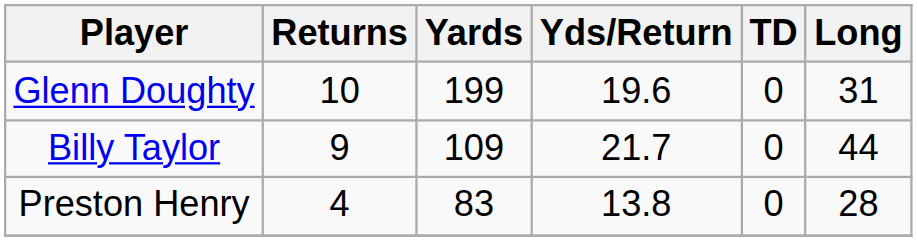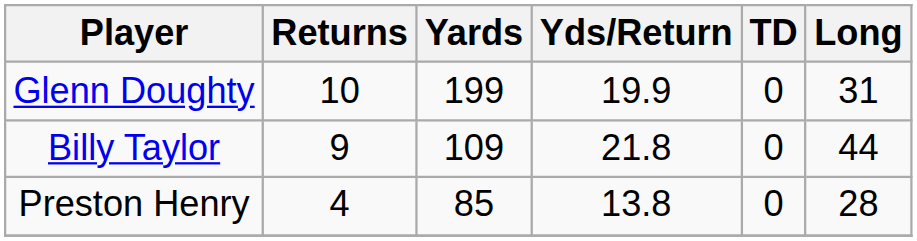(636, 90) 19.6 -> (636, 90) 19.9
(636, 147) 21.7 -> (636, 147) 21.8
(474, 205) 83 -> (474, 205) 85
